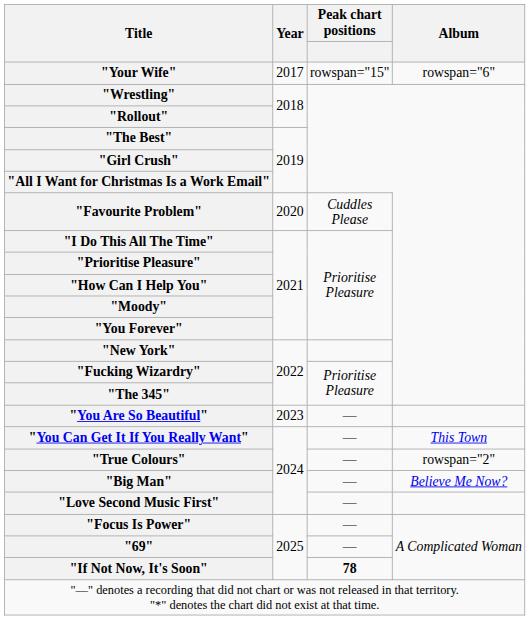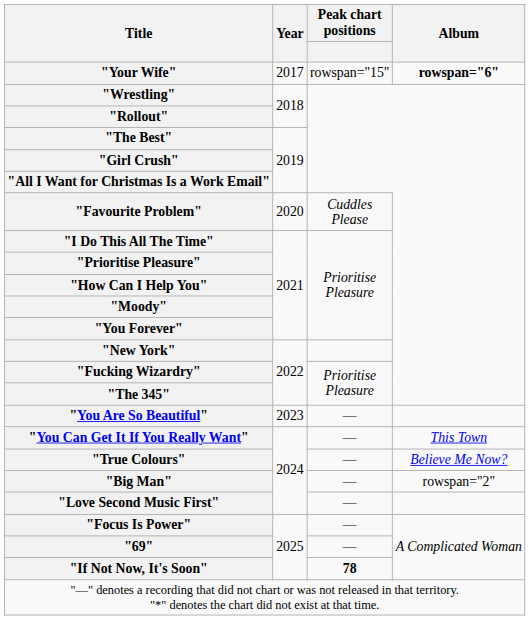(459, 73) normal -> (459, 73) bold
(459, 459) rowspan="2" -> (459, 459) Believe Me Now?
(459, 481) Believe Me Now? -> (459, 481) rowspan="2"
